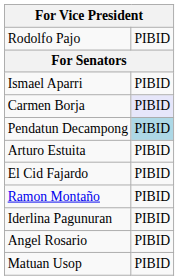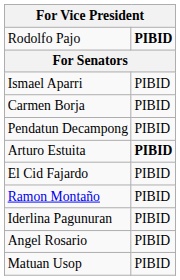(152, 38) normal -> (153, 38) bold
(152, 106) lavender background -> (152, 106) no background
(152, 128) lightblue background -> (152, 128) no background
(152, 151) normal -> (153, 151) bold
